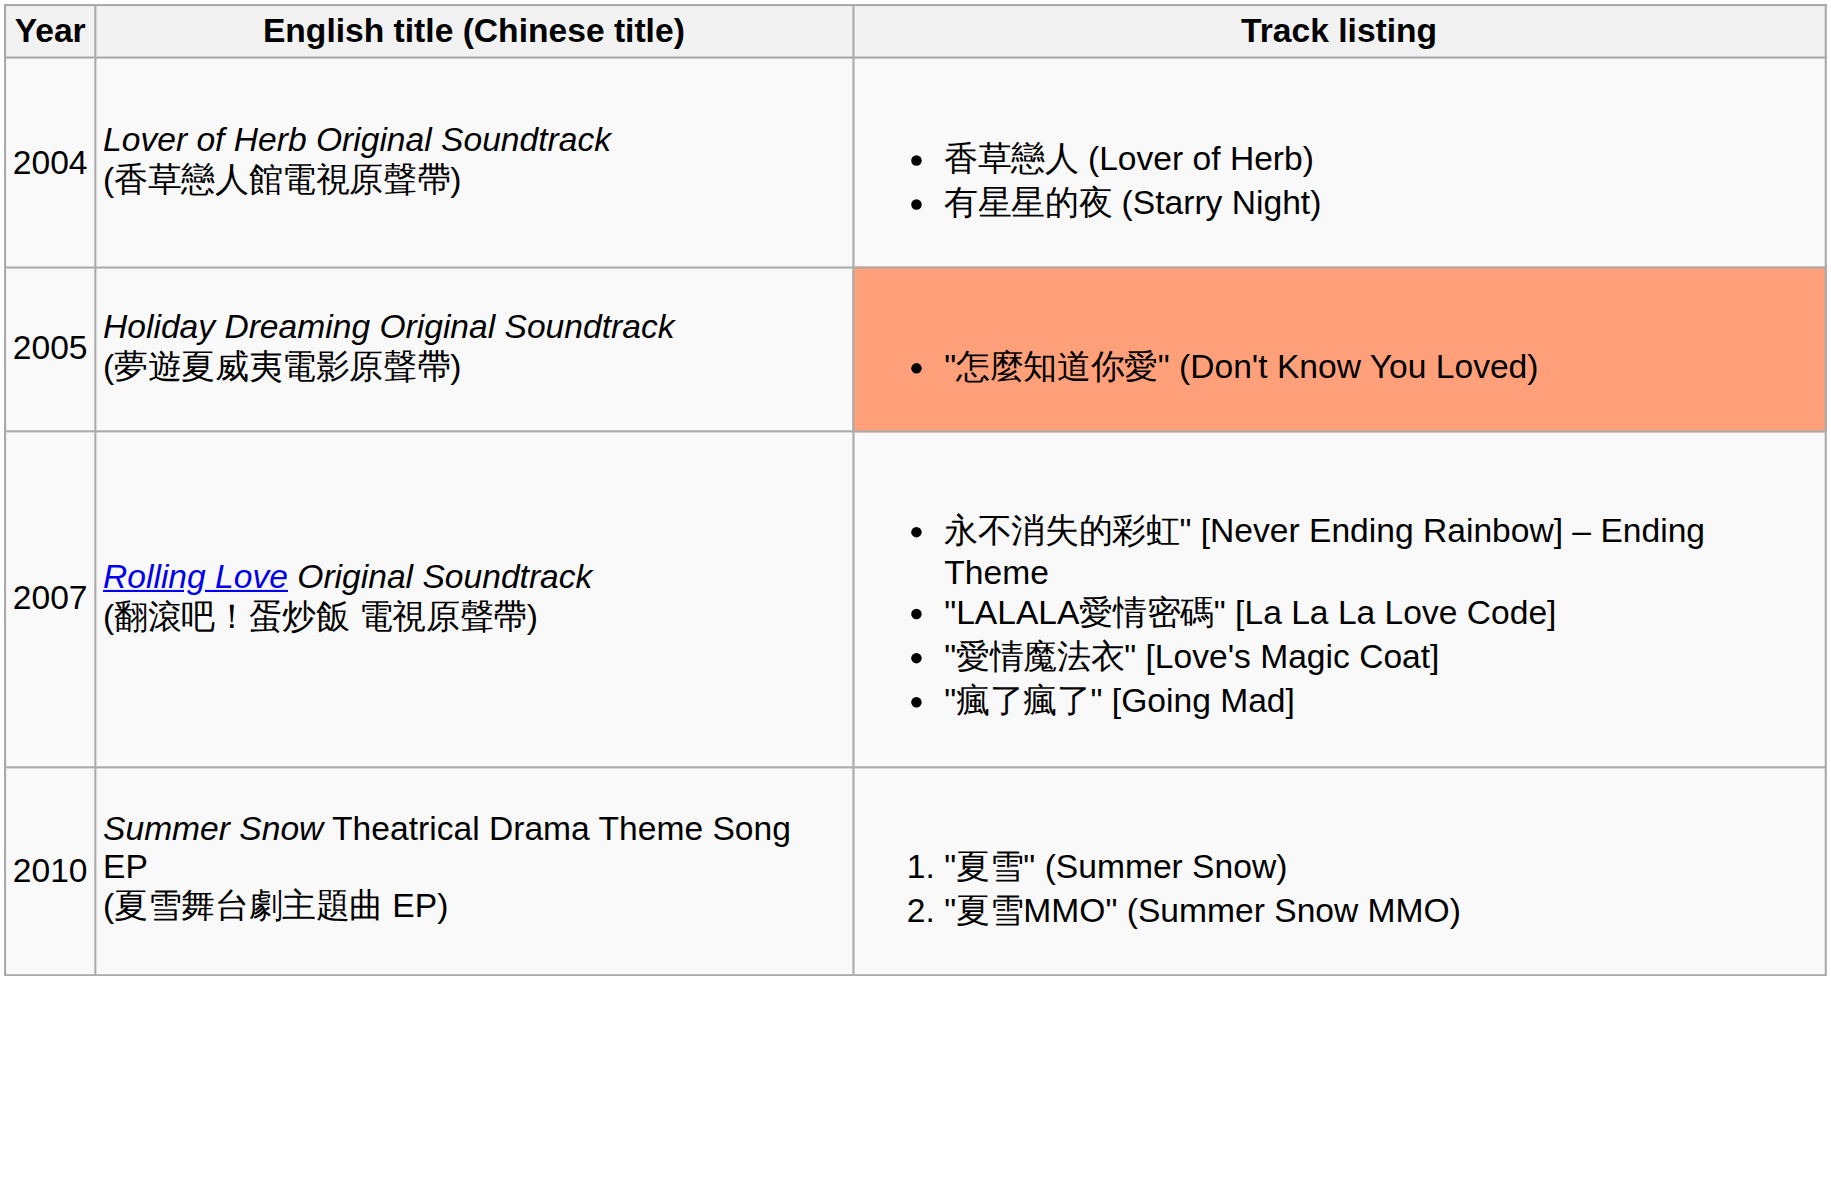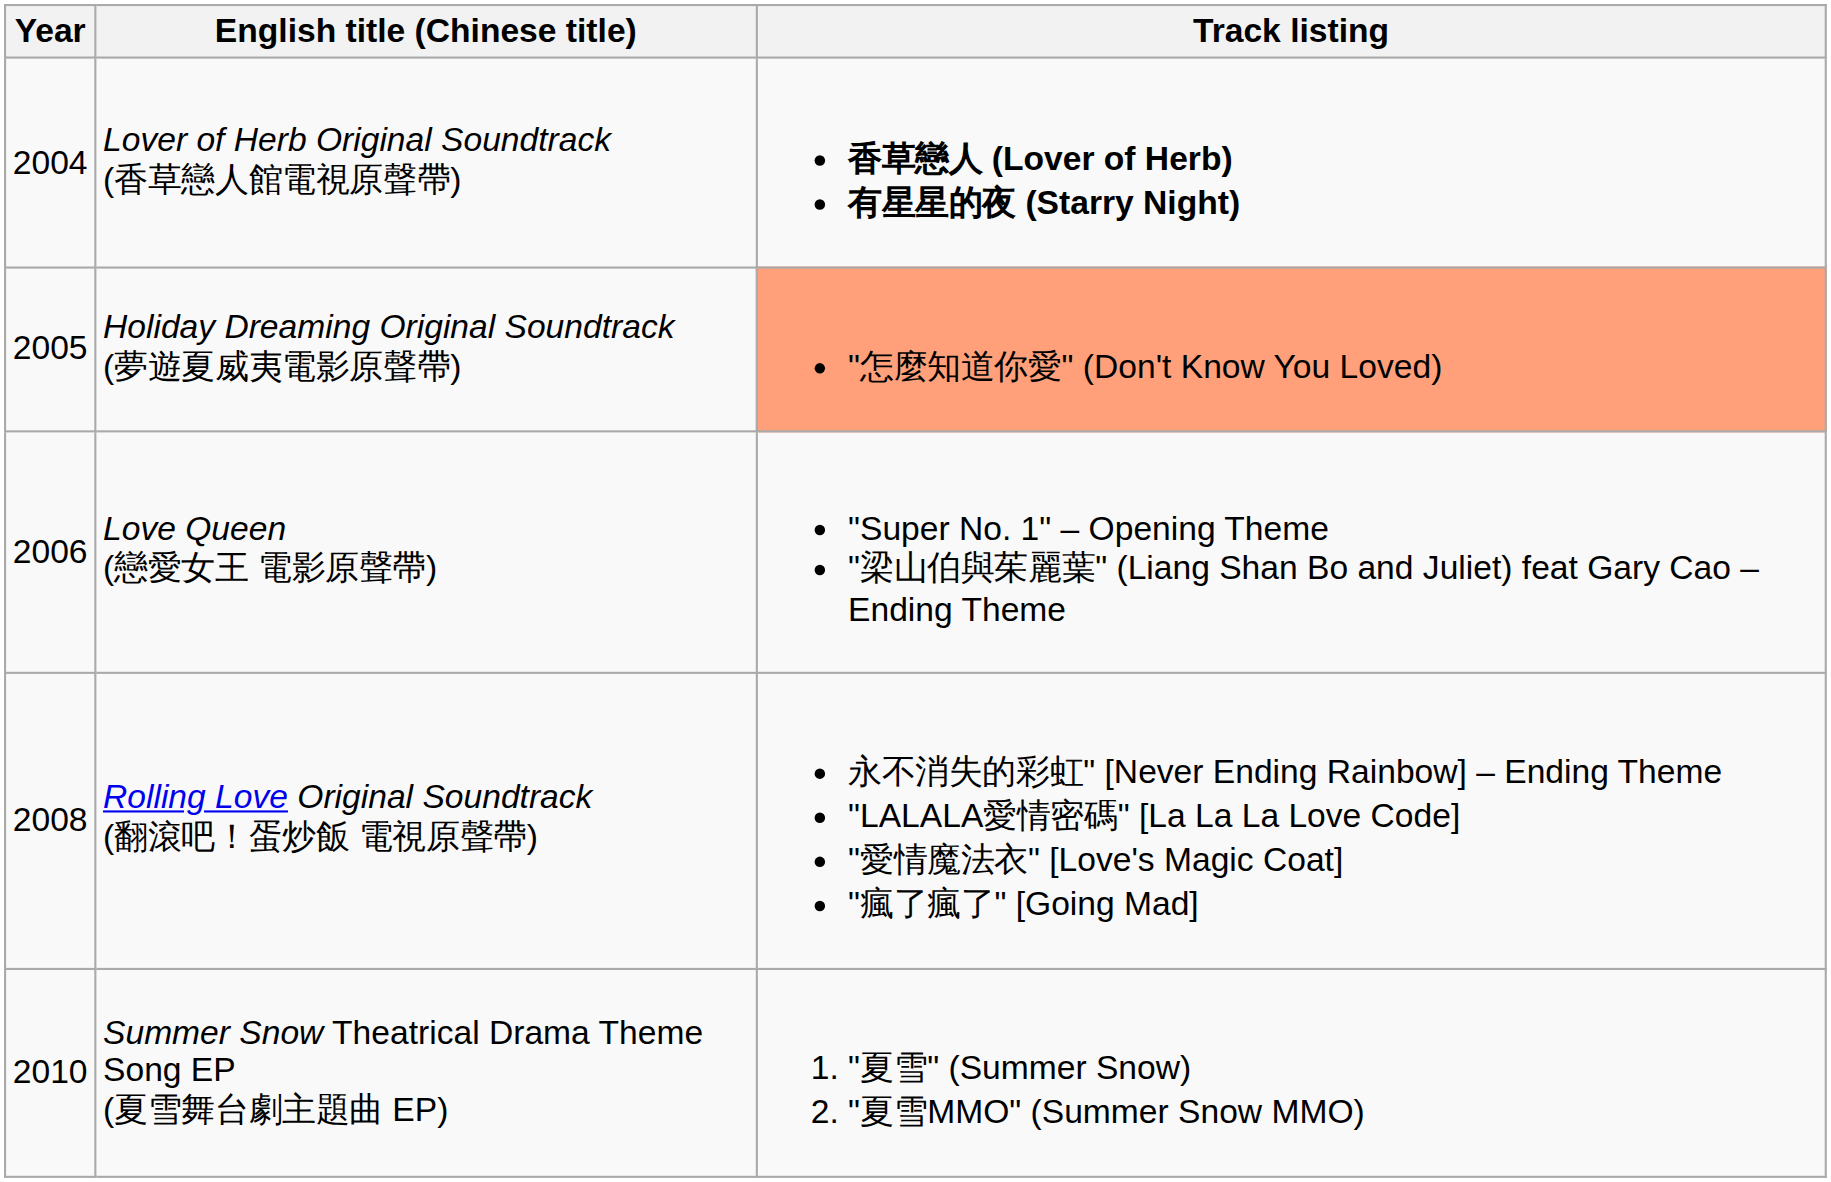(1339, 182) normal -> (1291, 182) bold
+ row: (270, 549)
(50, 598) 2007 -> (50, 819) 2008
